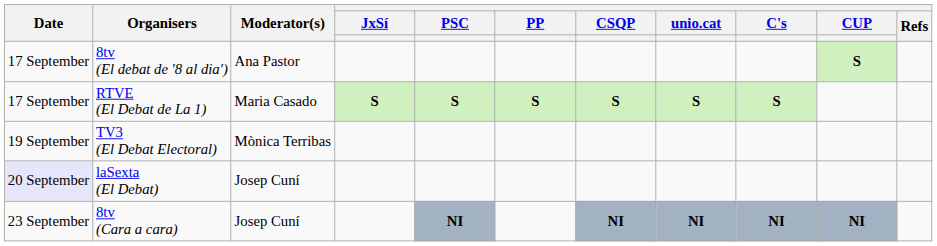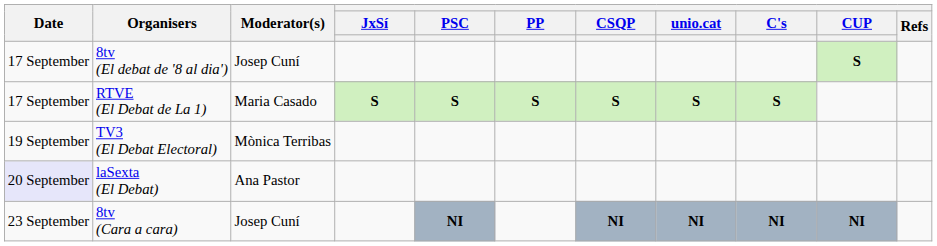(267, 61) Ana Pastor -> (267, 61) Josep Cuní
(267, 181) Josep Cuní -> (267, 181) Ana Pastor
